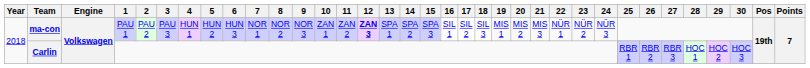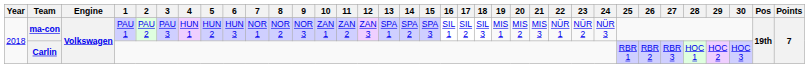(368, 29) bold -> (368, 29) normal
